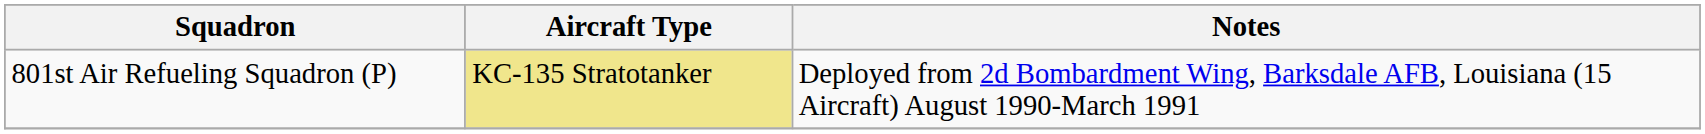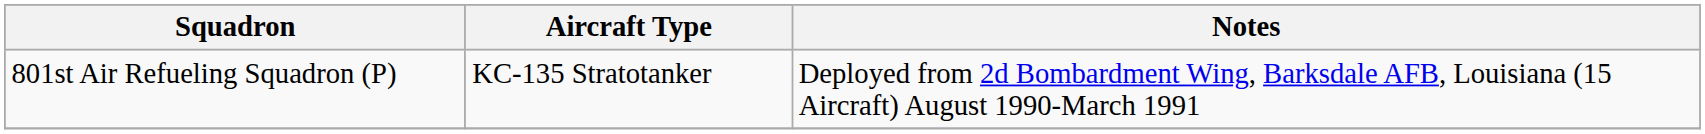(592, 72) khaki background -> (592, 72) no background
